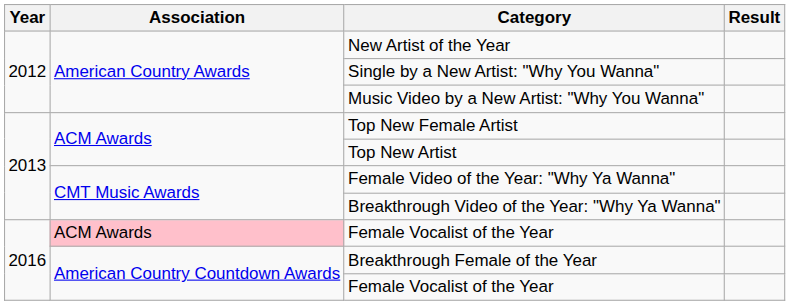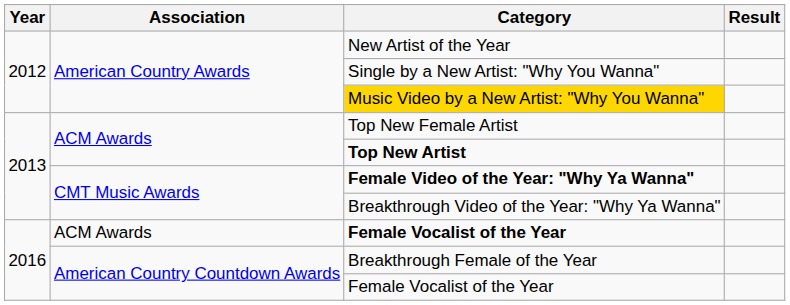(526, 98) no background -> (526, 98) gold background
(402, 152) normal -> (407, 152) bold
(512, 179) normal -> (521, 179) bold
(103, 233) pink background -> (103, 233) no background
(451, 233) normal -> (457, 233) bold
